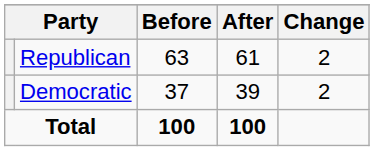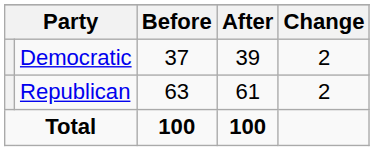rows swapped: (75, 57) <-> (76, 92)
